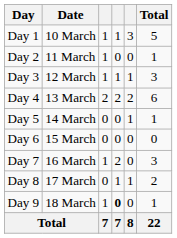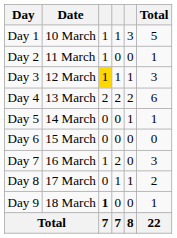(105, 77) no background -> (105, 77) gold background
(105, 202) normal -> (105, 202) bold
(118, 202) bold -> (118, 202) normal
